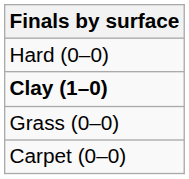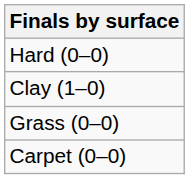(59, 88) bold -> (57, 88) normal
